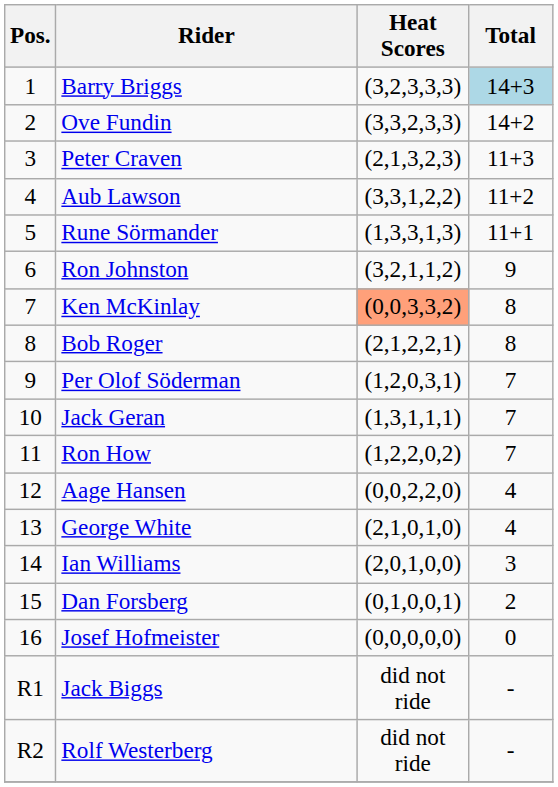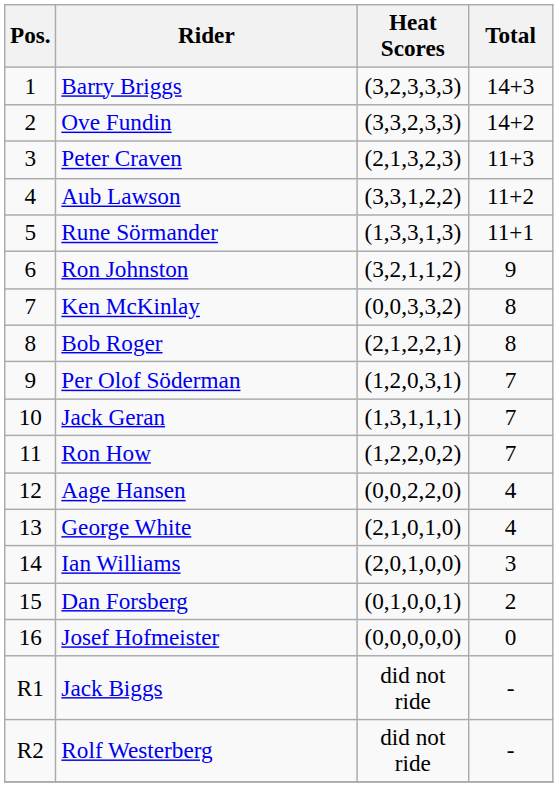(511, 85) lightblue background -> (511, 85) no background
(413, 306) lightsalmon background -> (413, 306) no background
